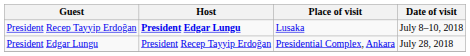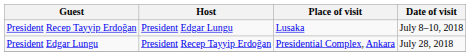(191, 28) bold -> (187, 28) normal
